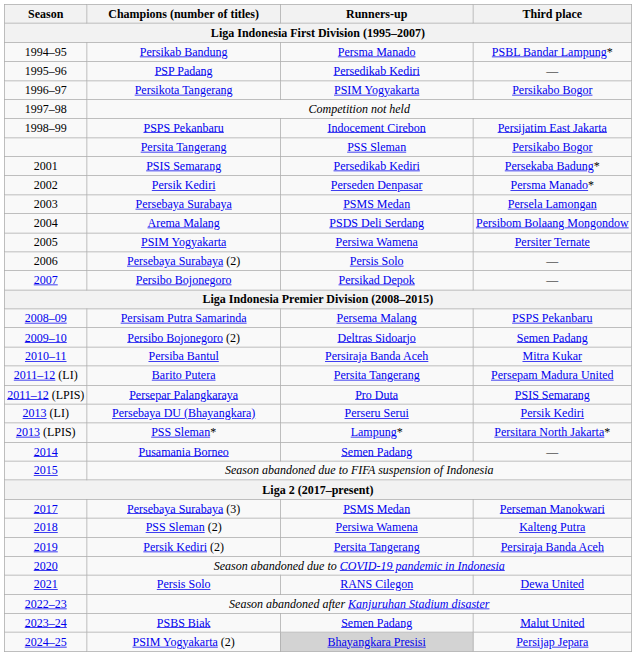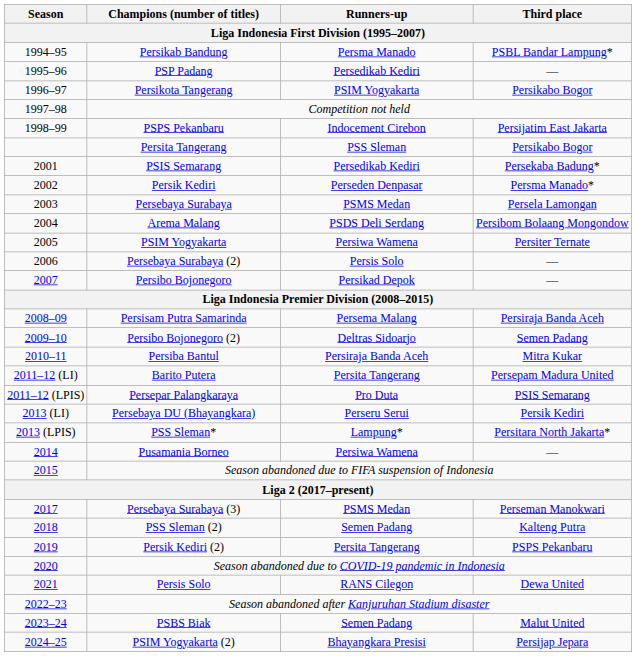(552, 318) PSPS Pekanbaru -> (552, 318) Persiraja Banda Aceh
(377, 451) Semen Padang -> (377, 451) Persiwa Wamena
(377, 527) Persiwa Wamena -> (377, 527) Semen Padang
(552, 546) Persiraja Banda Aceh -> (552, 546) PSPS Pekanbaru
(377, 642) lightgrey background -> (377, 642) no background
